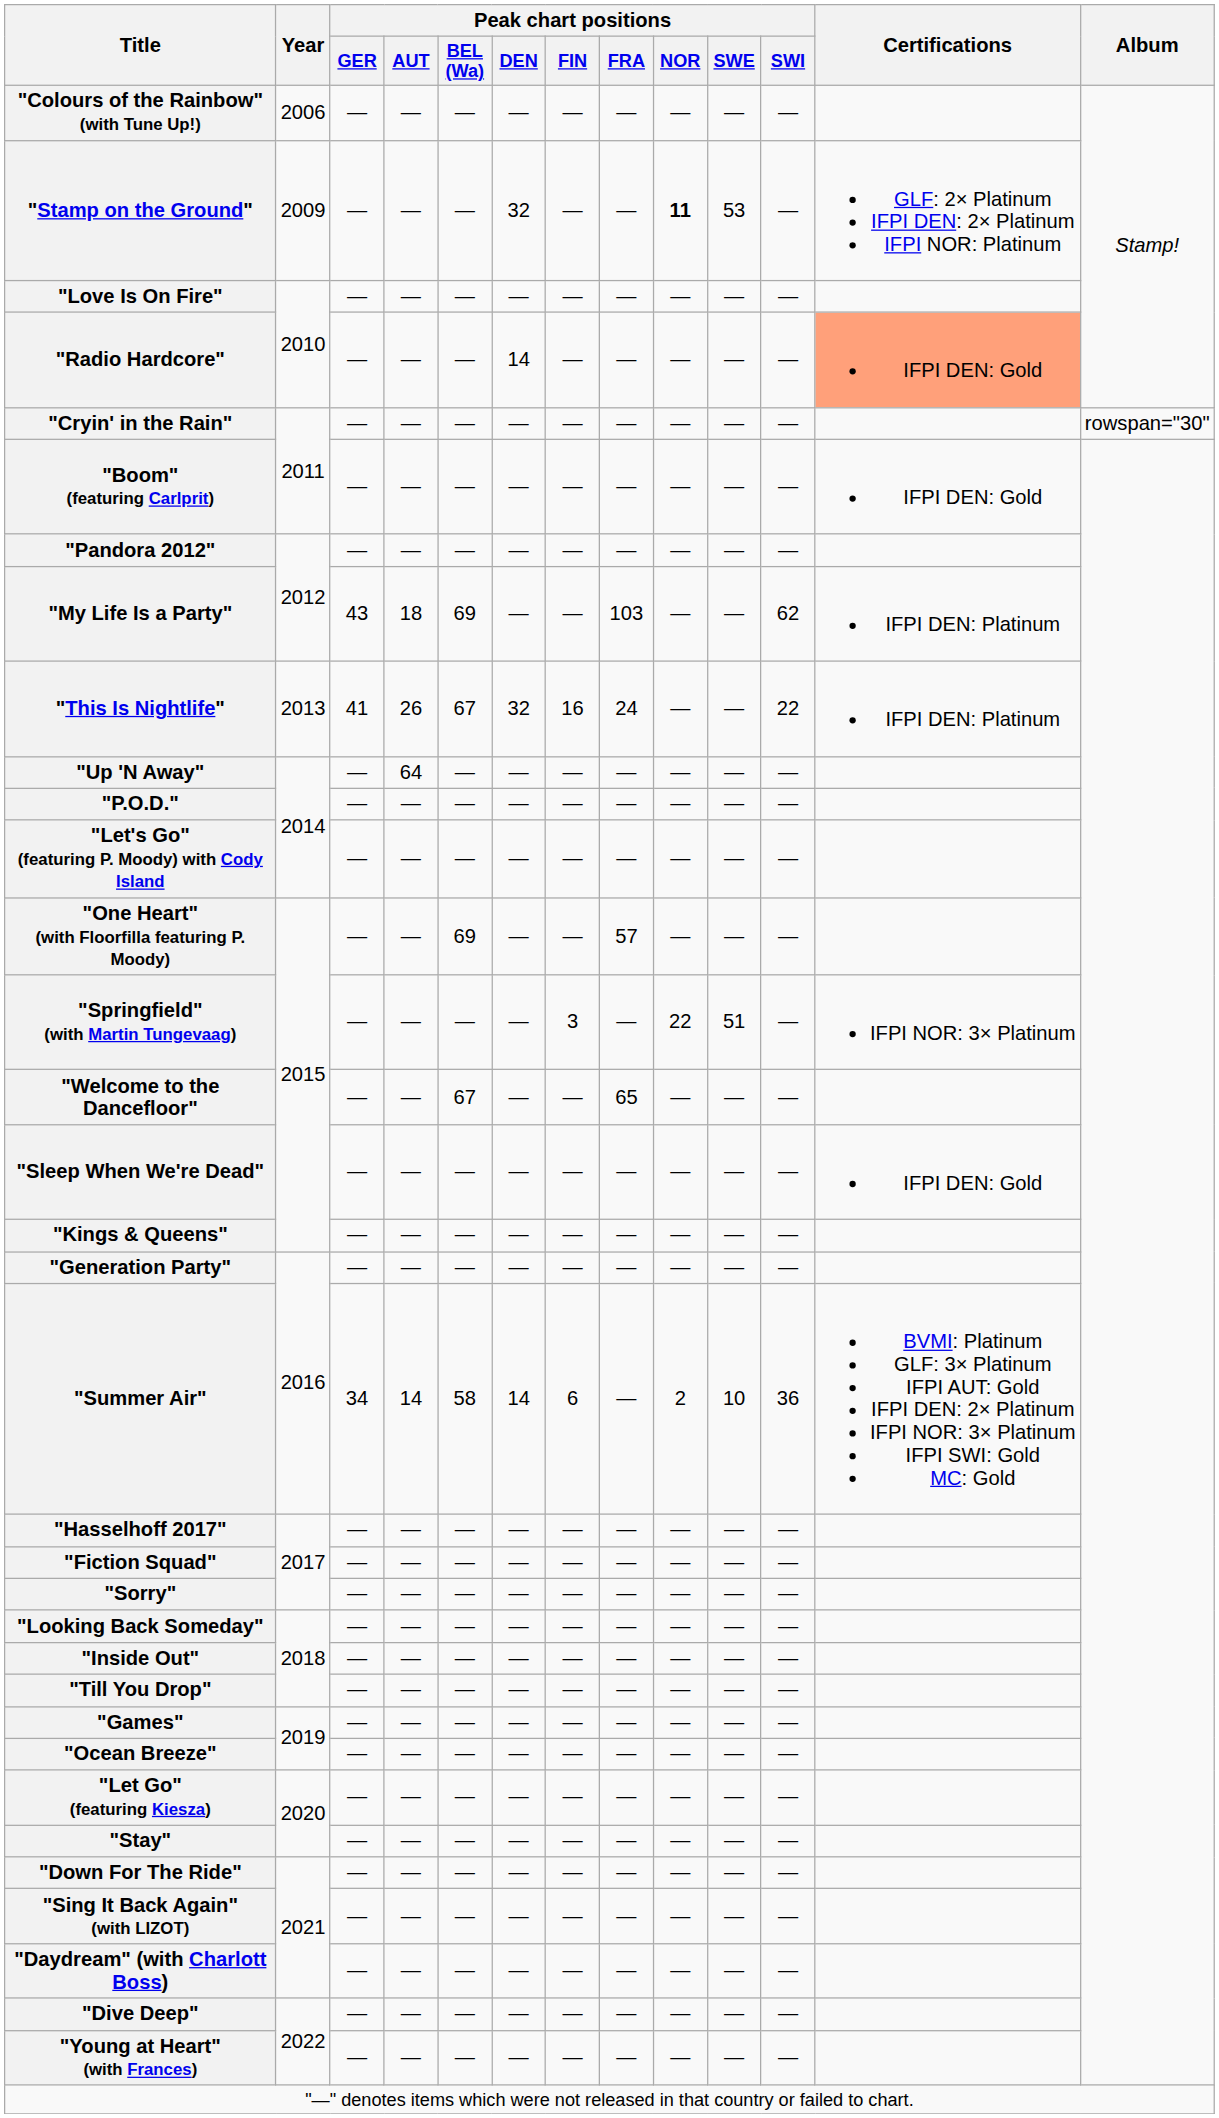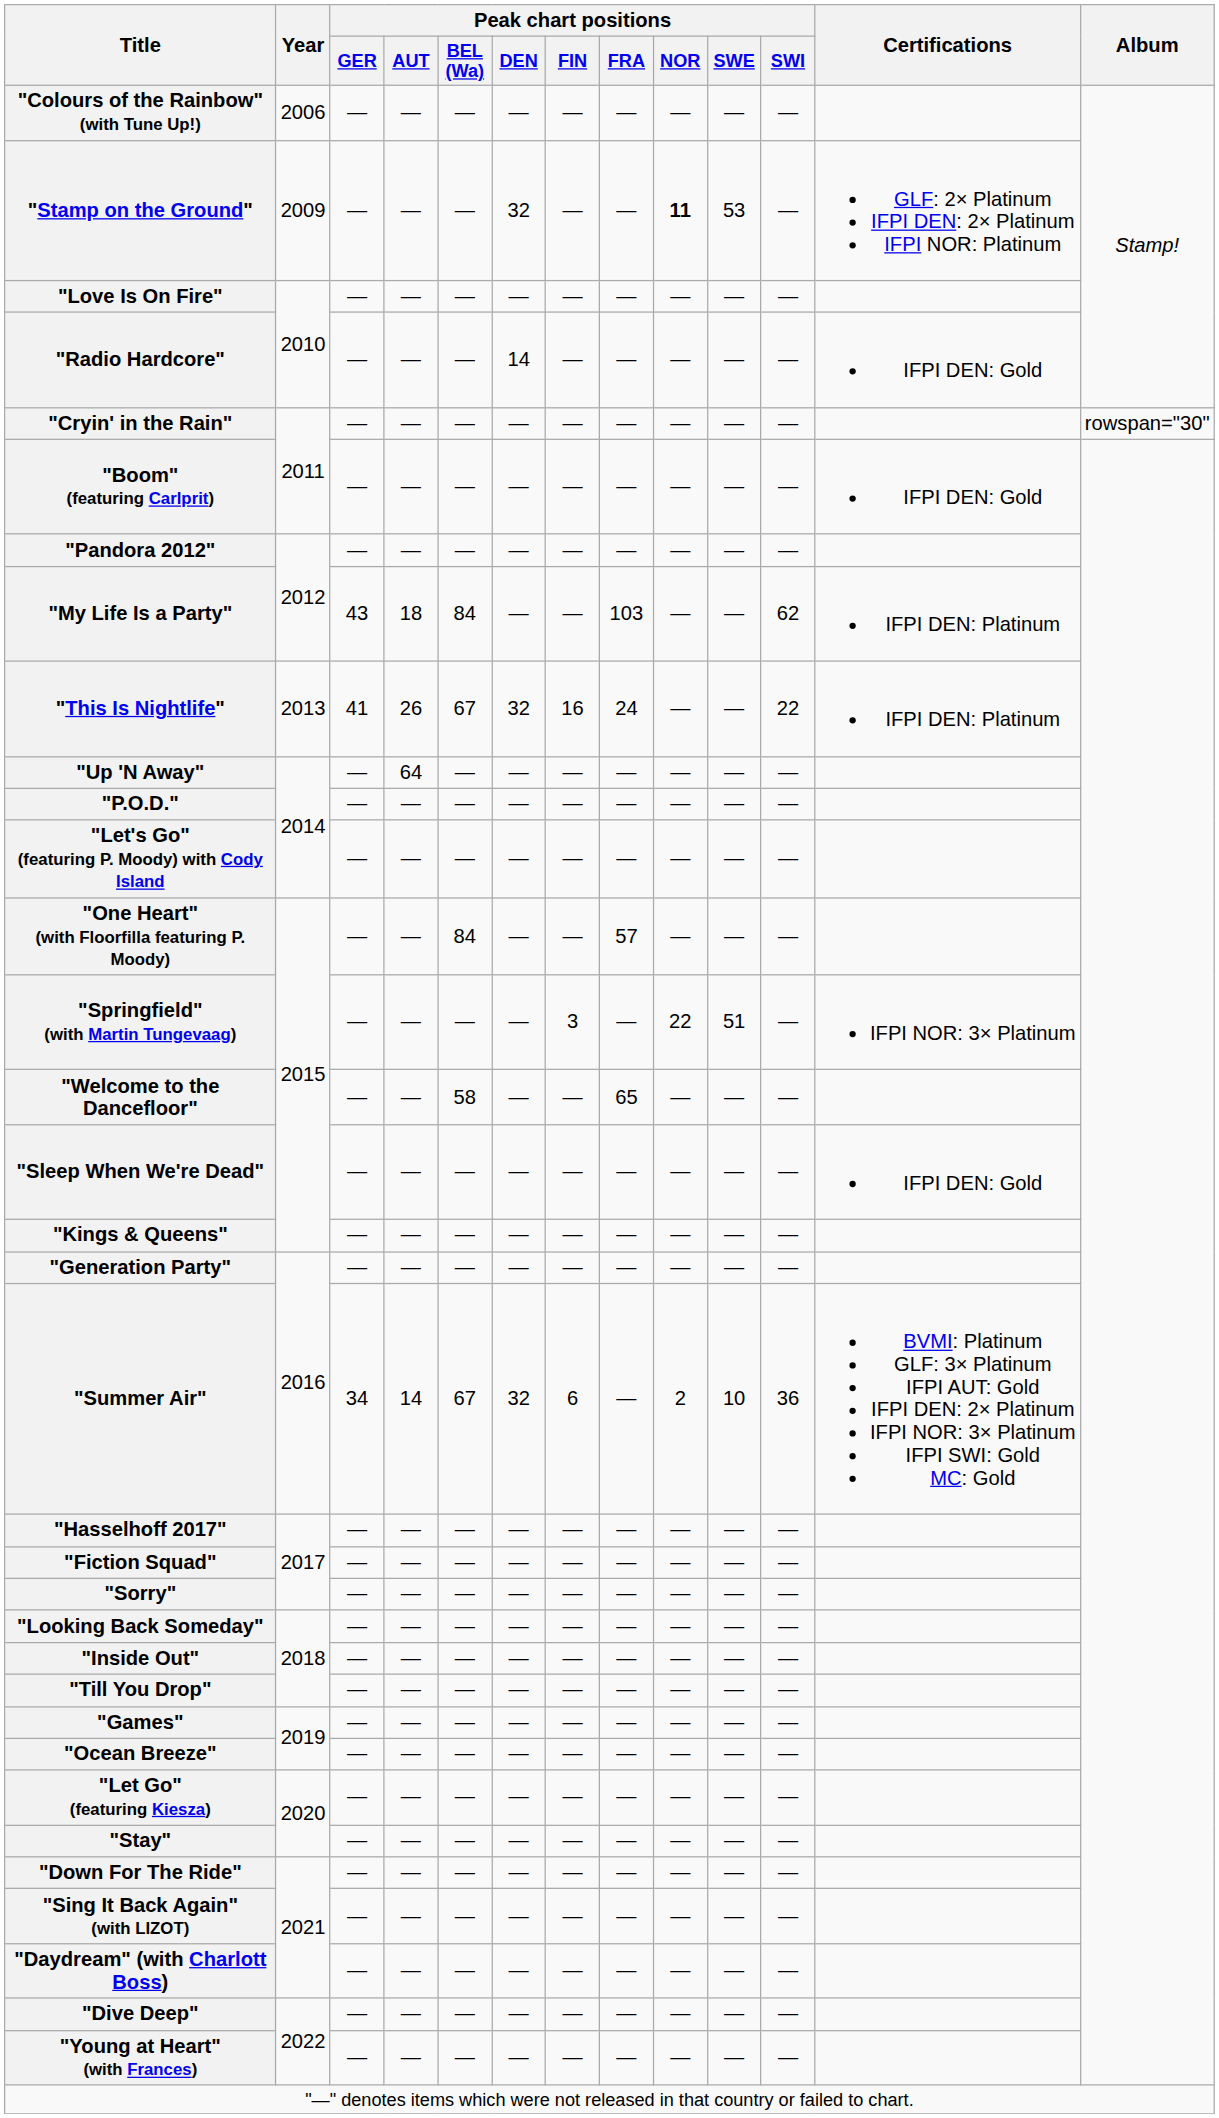(948, 371) lightsalmon background -> (948, 371) no background
(465, 613) 69 -> (465, 613) 84
(465, 936) 69 -> (465, 936) 84
(465, 1096) 67 -> (465, 1096) 58
(465, 1398) 58 -> (465, 1398) 67
(519, 1398) 14 -> (519, 1398) 32
